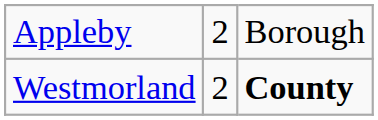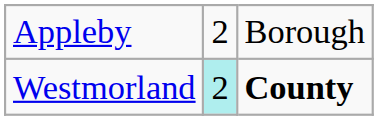(220, 86) no background -> (220, 86) paleturquoise background
